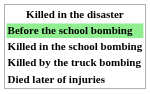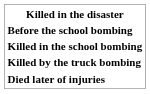(70, 30) lightgreen background -> (70, 30) no background
